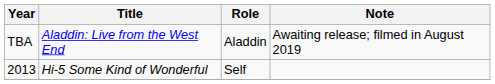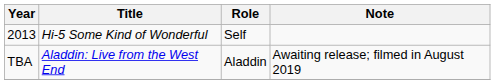rows swapped: (22, 69) <-> (20, 42)
